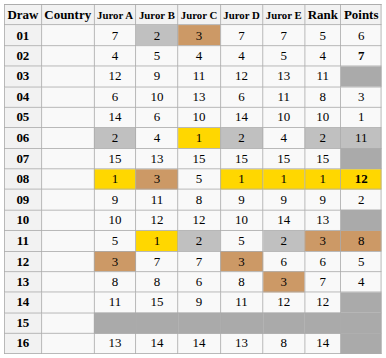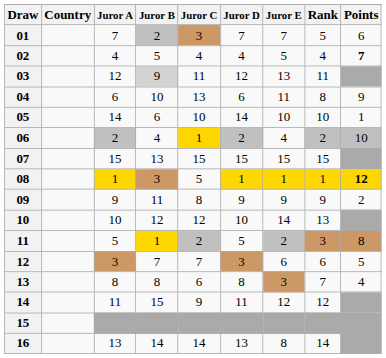(157, 76) no background -> (157, 76) lightgrey background
(361, 96) 3 -> (361, 96) 9
(361, 138) 11 -> (361, 138) 10
